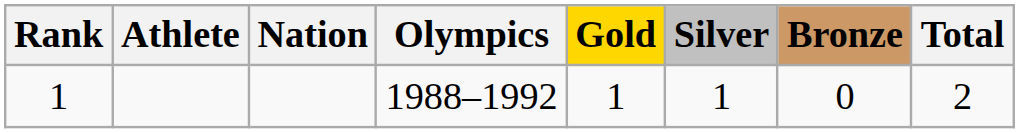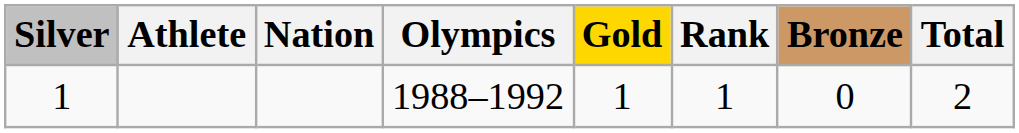columns swapped: (59, 34) <-> (722, 34)
